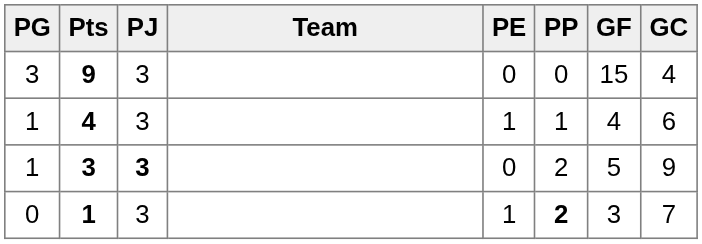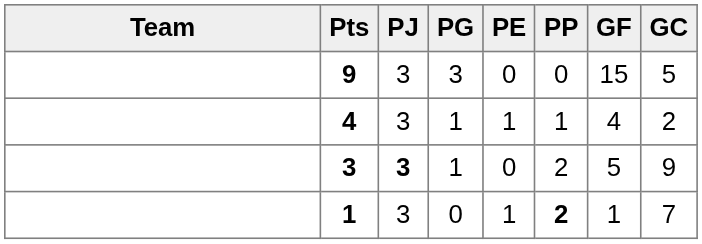columns swapped: (325, 27) <-> (32, 27)
(669, 74) 4 -> (669, 74) 5
(669, 121) 6 -> (669, 121) 2
(614, 214) 3 -> (614, 214) 1
